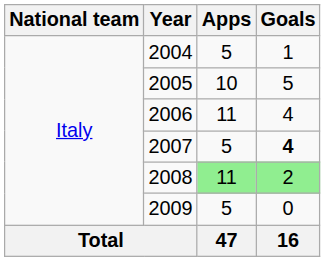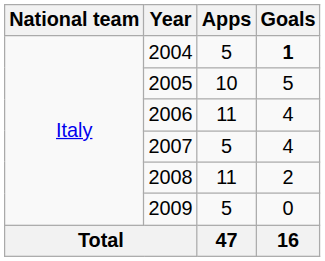(288, 51) normal -> (288, 51) bold
(288, 146) bold -> (288, 146) normal
(227, 177) lightgreen background -> (227, 177) no background
(288, 177) lightgreen background -> (288, 177) no background
